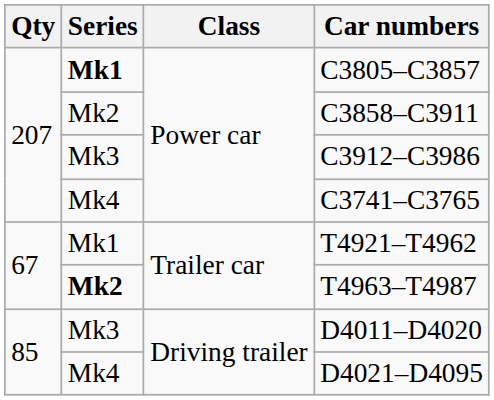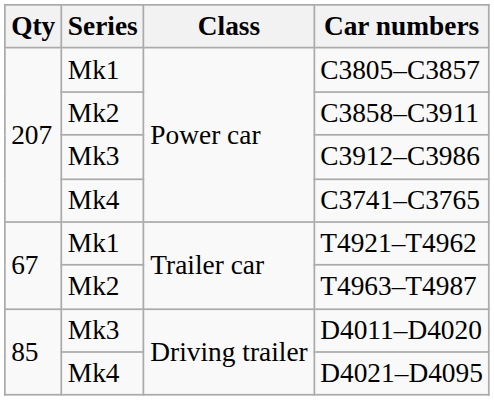(95, 69) bold -> (94, 69) normal
(95, 286) bold -> (94, 286) normal
